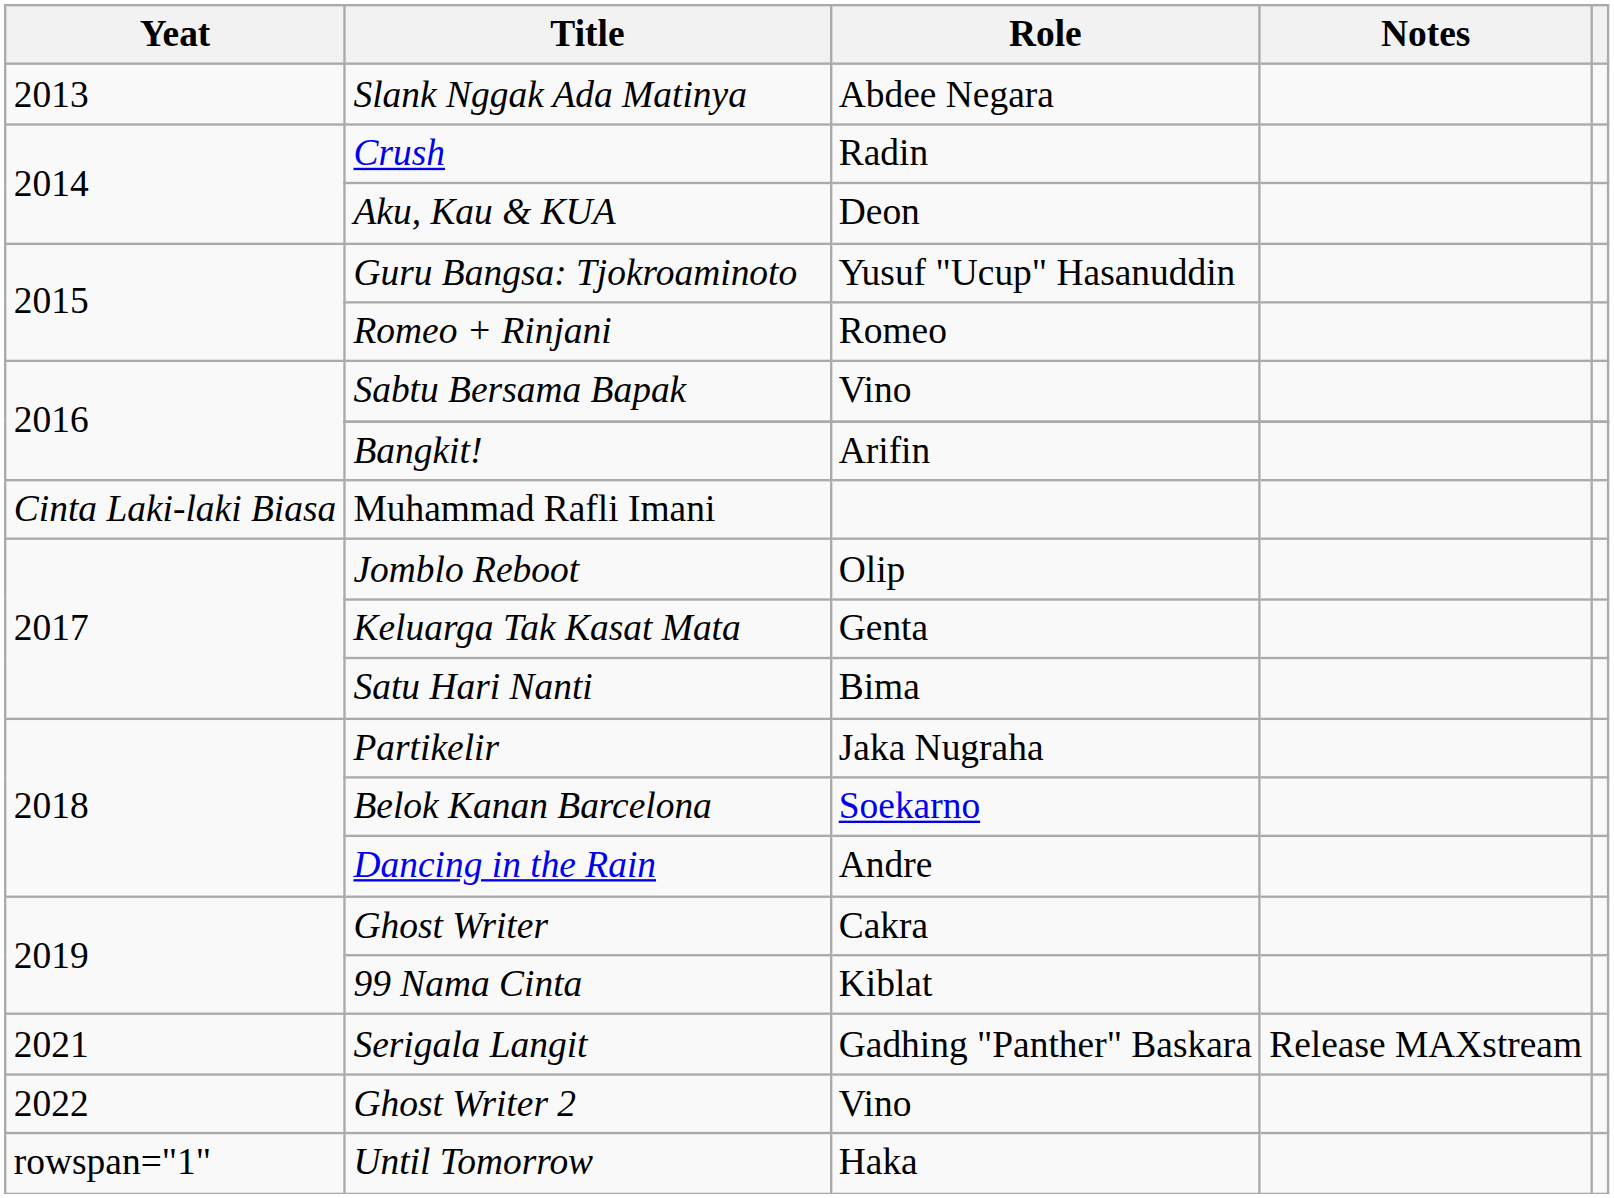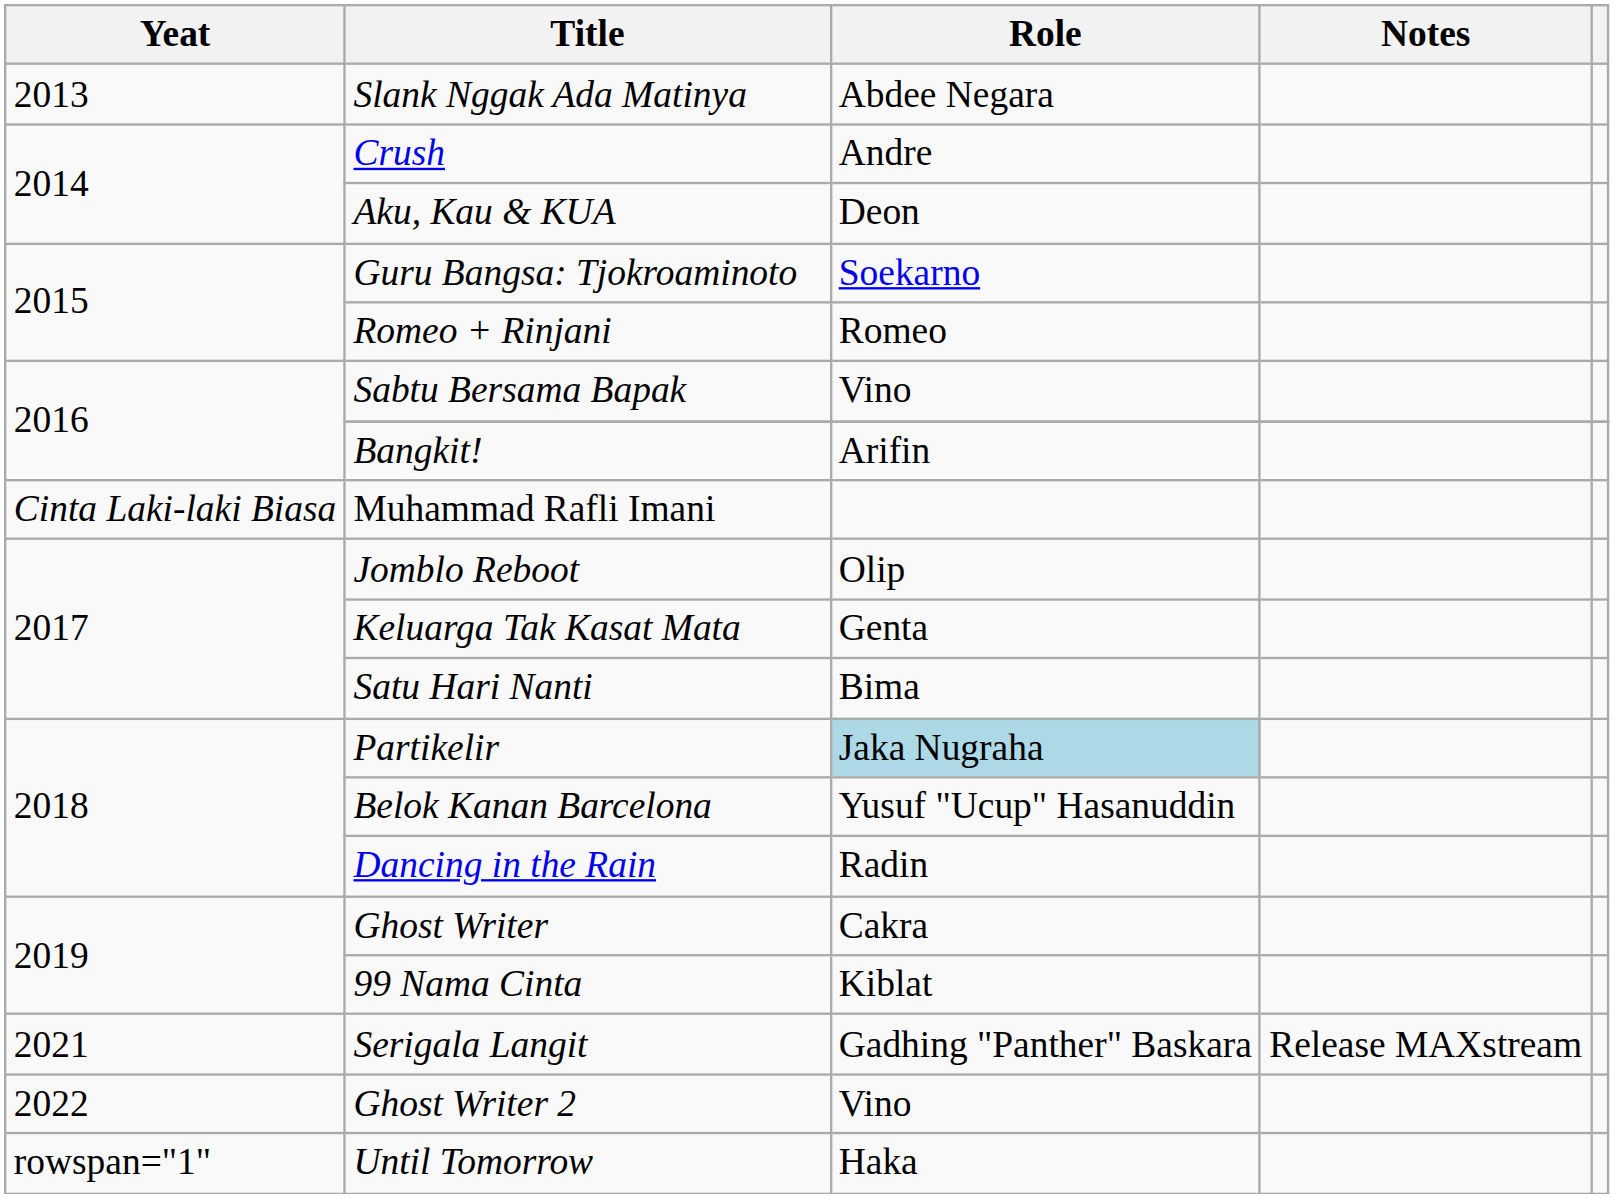(883, 152) Radin -> (886, 152) Andre
(1037, 271) Yusuf "Ucup" Hasanuddin -> (909, 271) Soekarno
(941, 746) no background -> (941, 746) lightblue background
(909, 806) Soekarno -> (1037, 806) Yusuf "Ucup" Hasanuddin
(886, 865) Andre -> (883, 865) Radin
